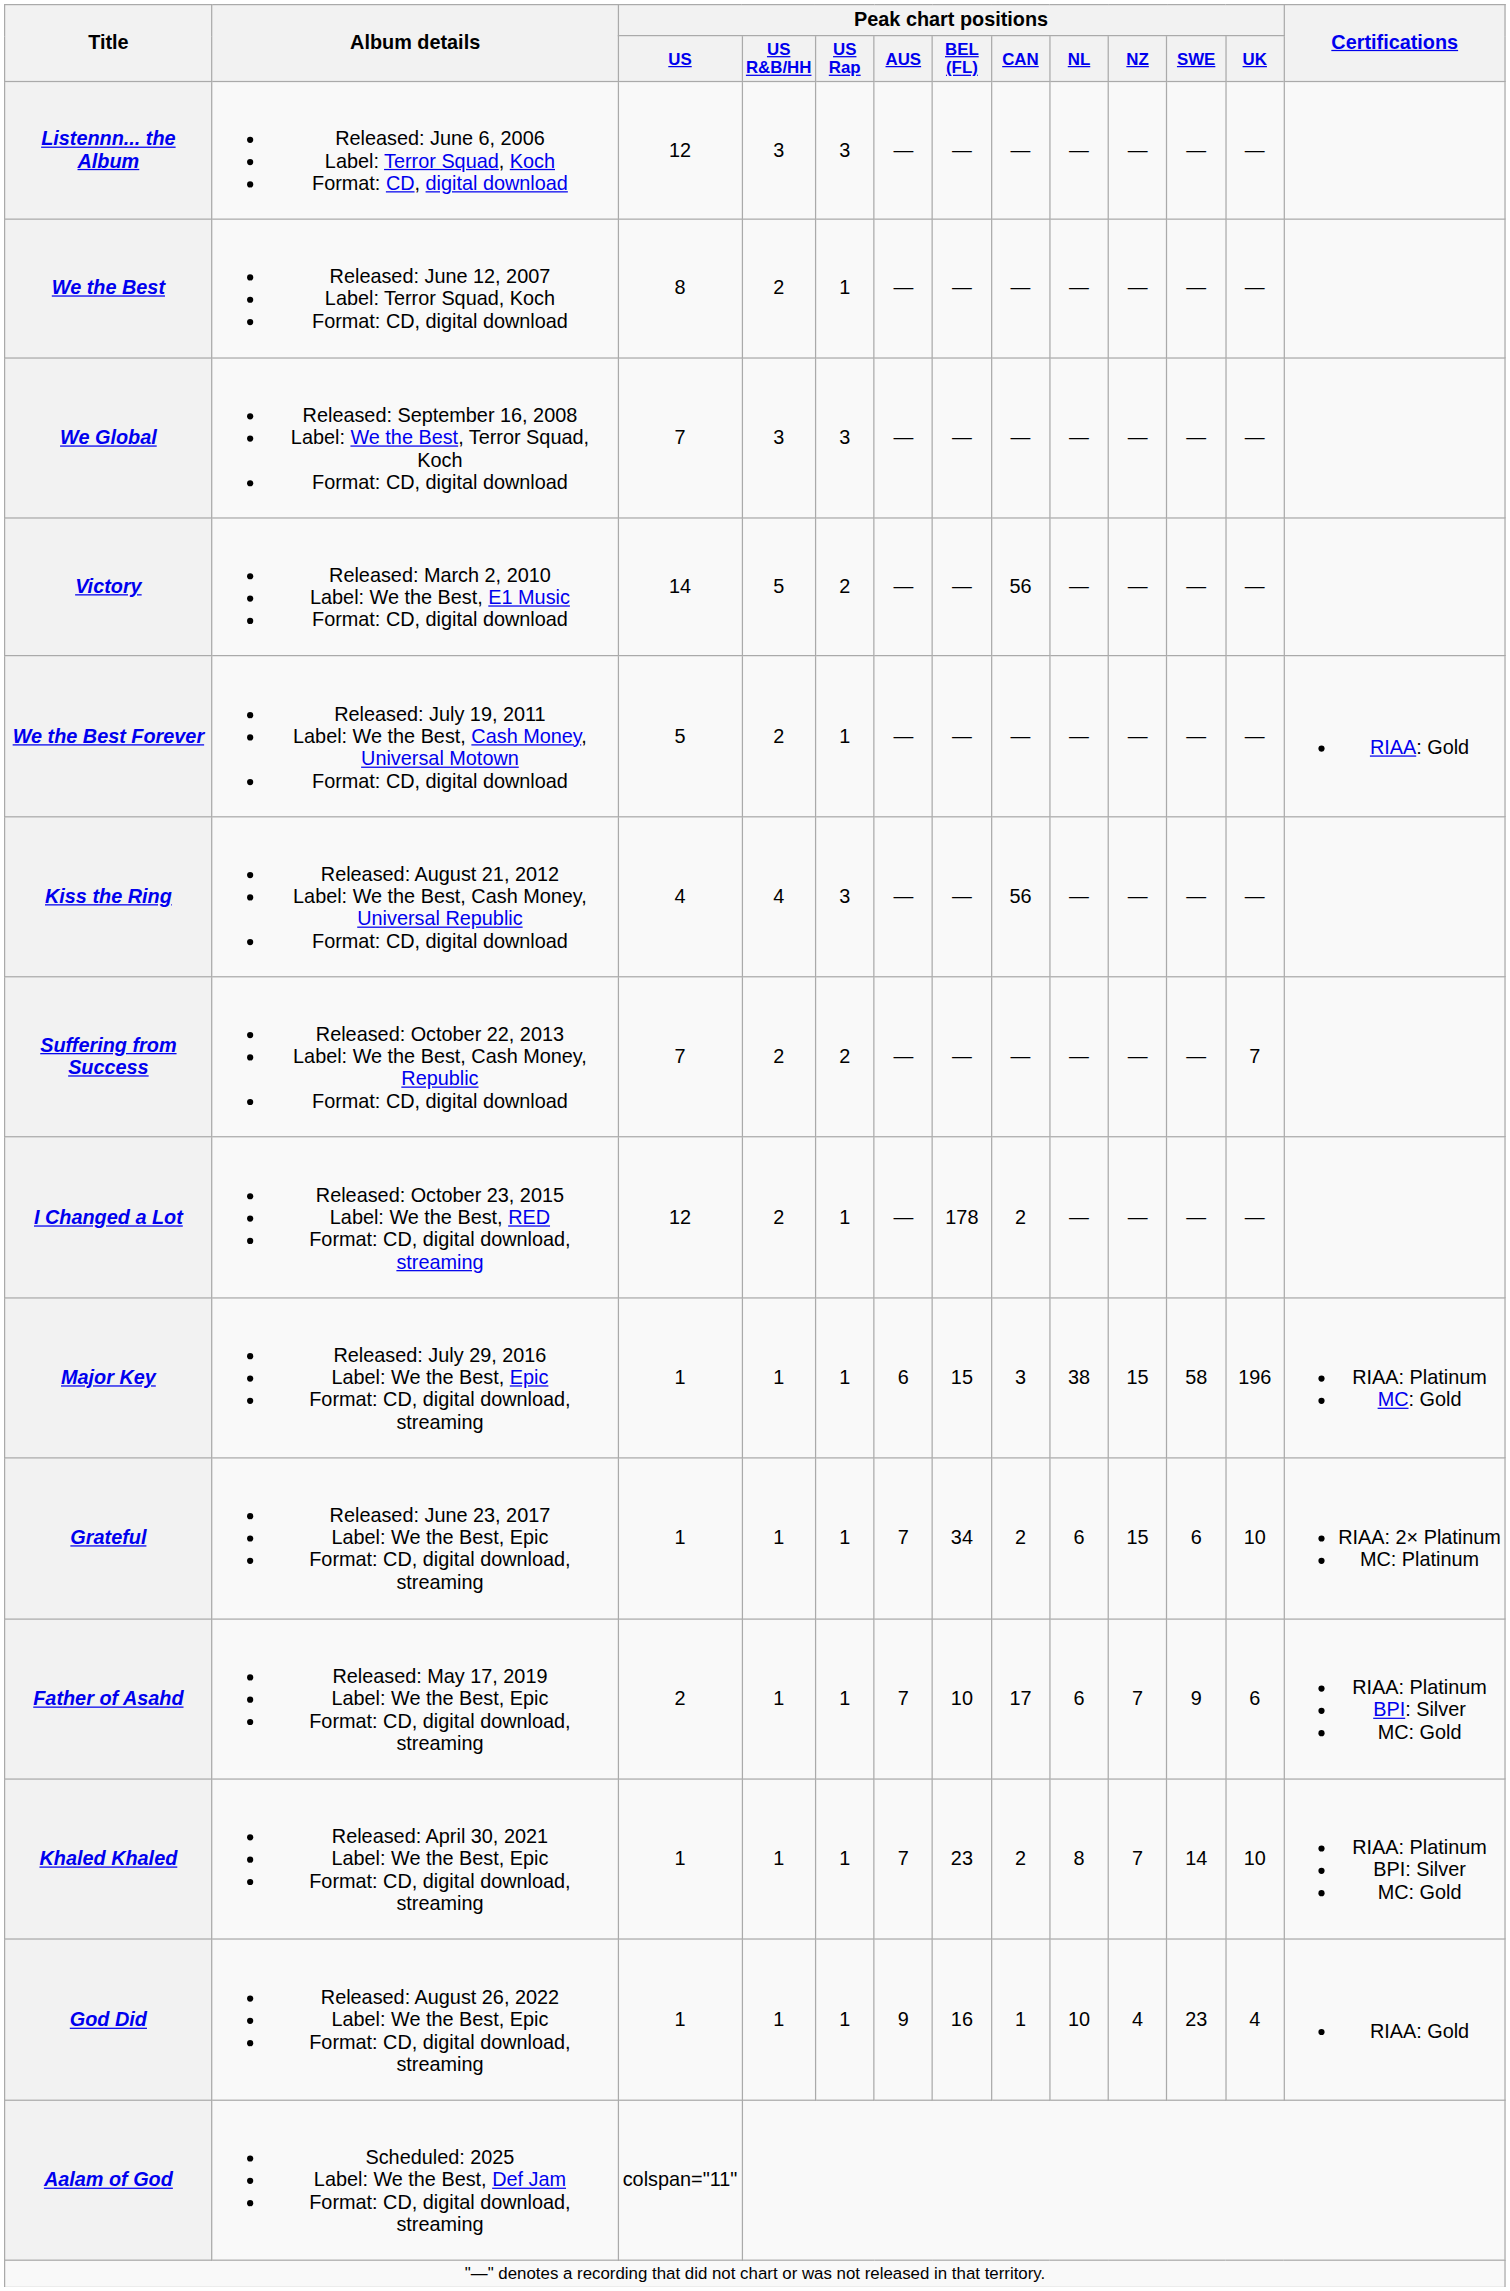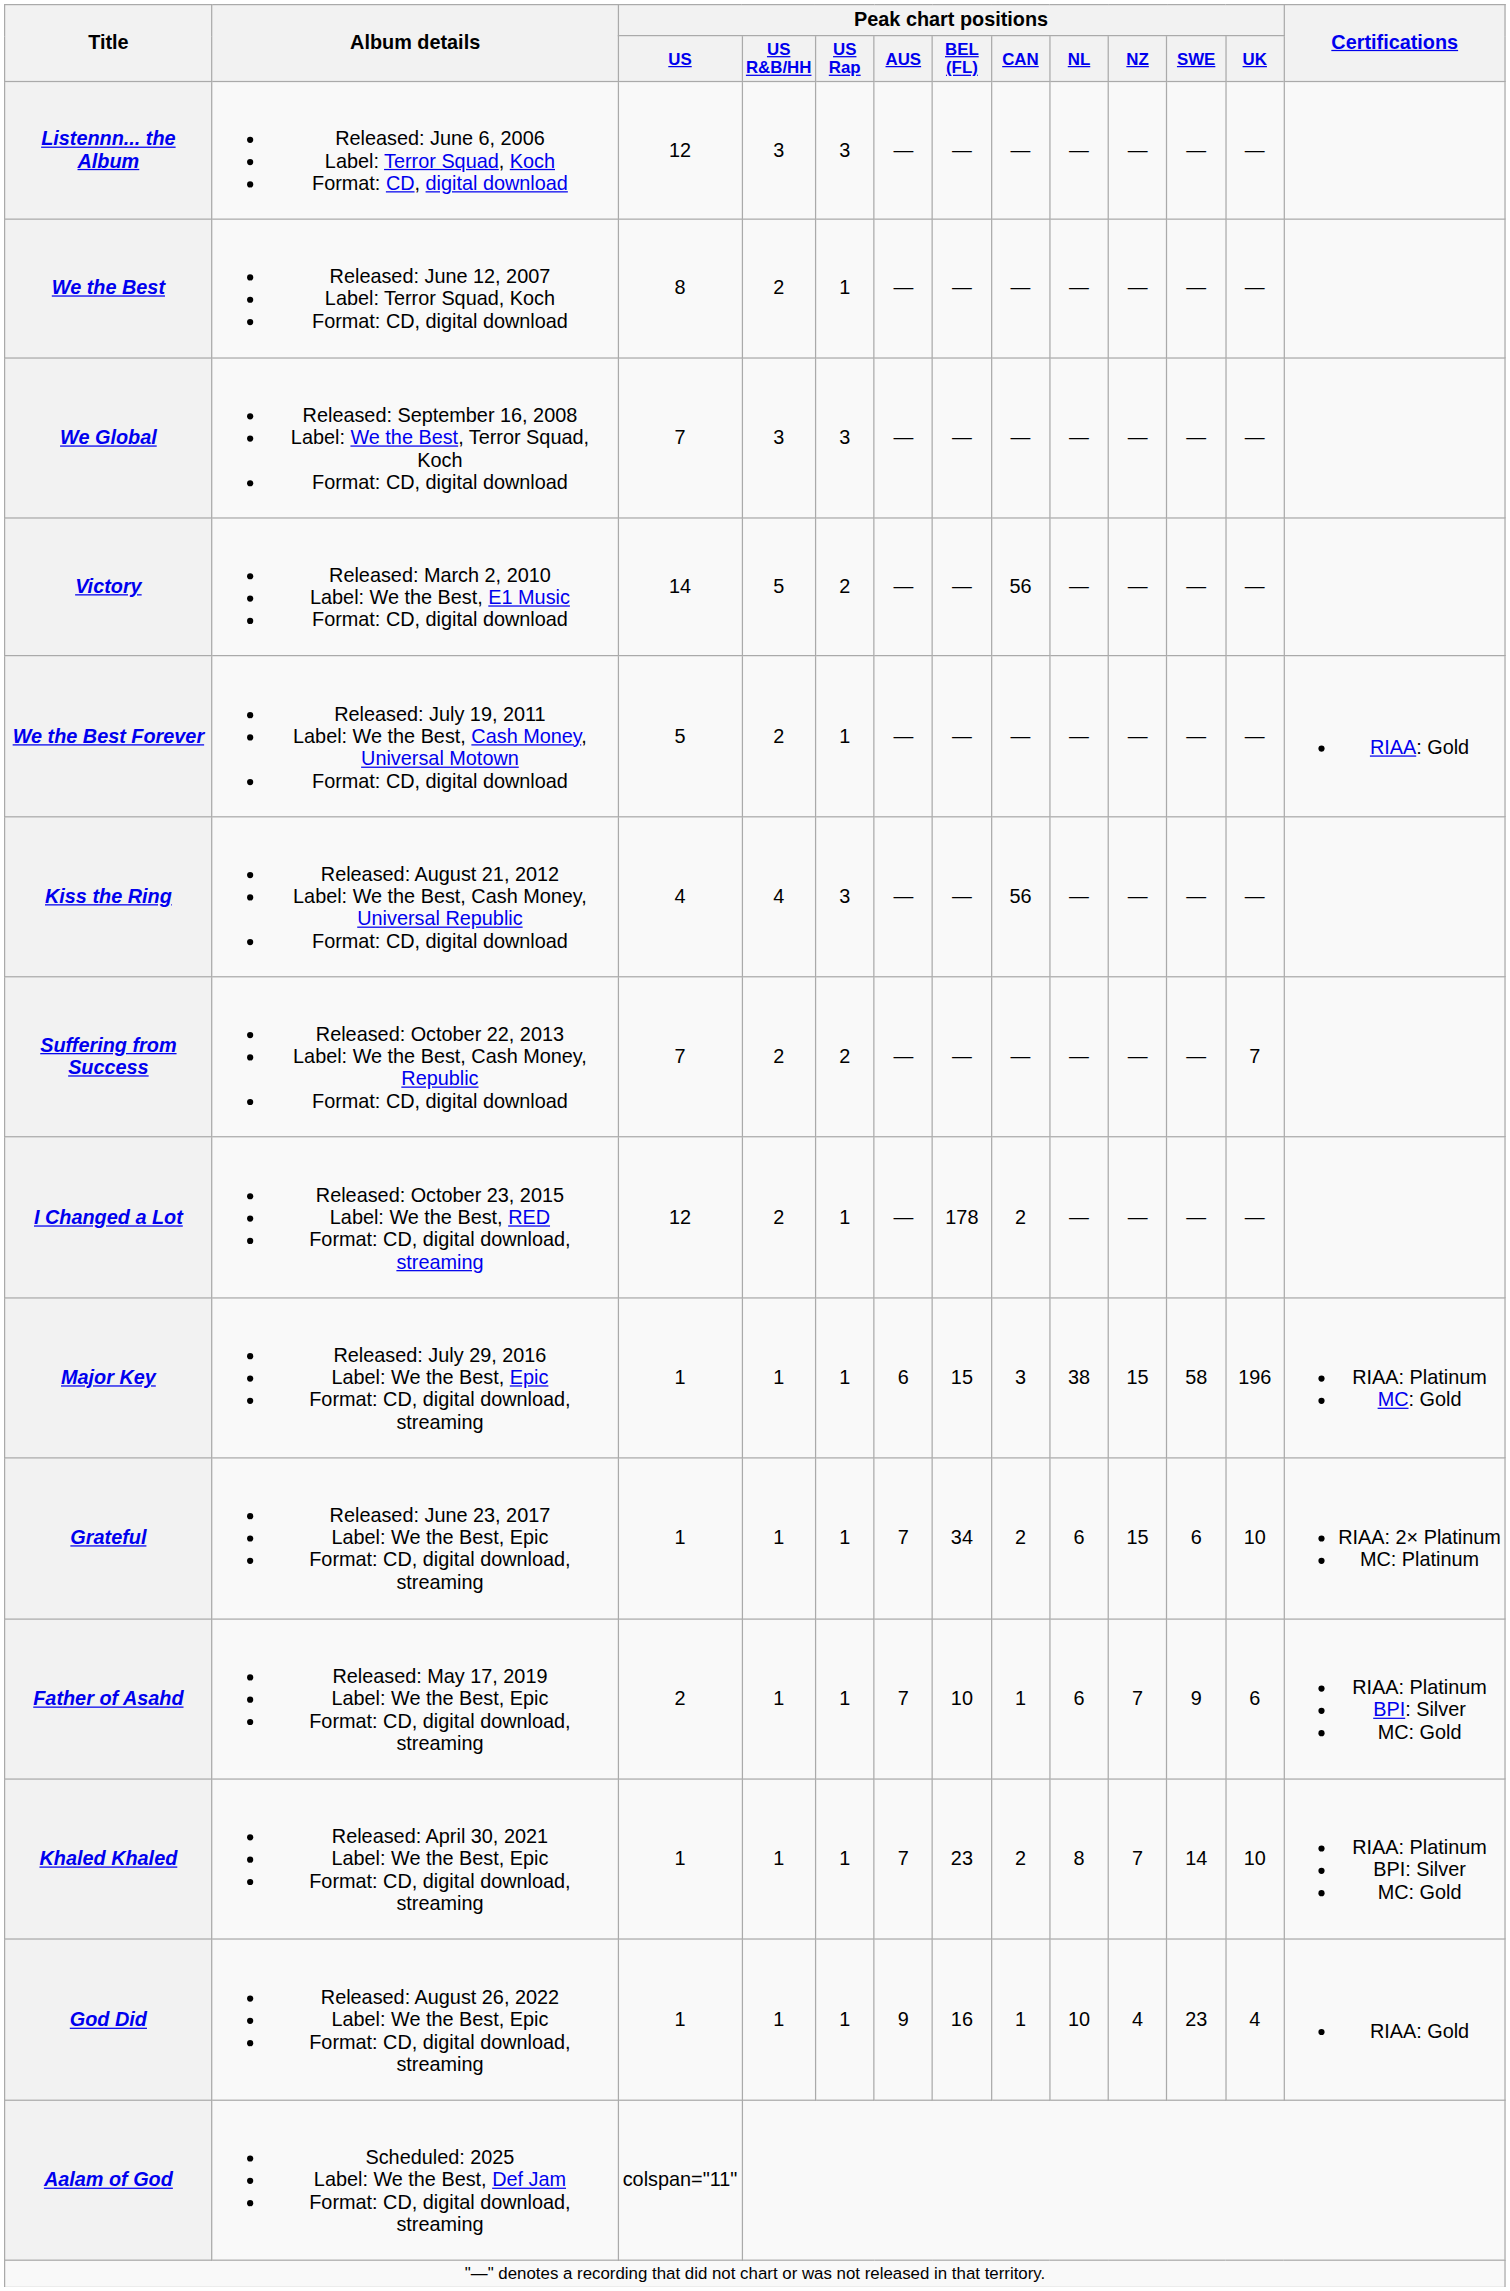(1020, 1698) 17 -> (1020, 1698) 1
